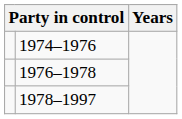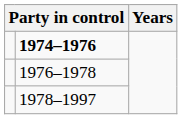(58, 45) normal -> (58, 45) bold
